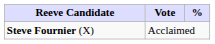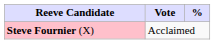(50, 30) no background -> (50, 30) pink background
